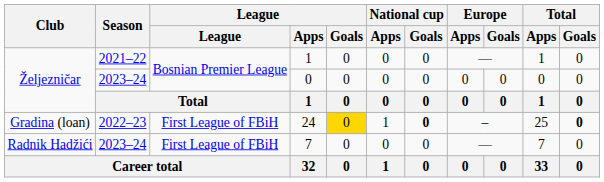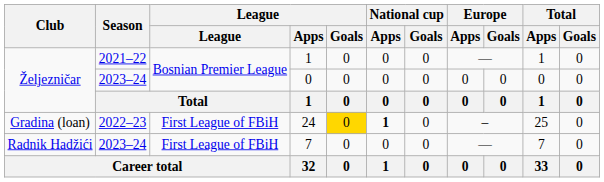(386, 123) normal -> (386, 123) bold
(426, 123) bold -> (426, 123) normal
(579, 123) bold -> (579, 123) normal
